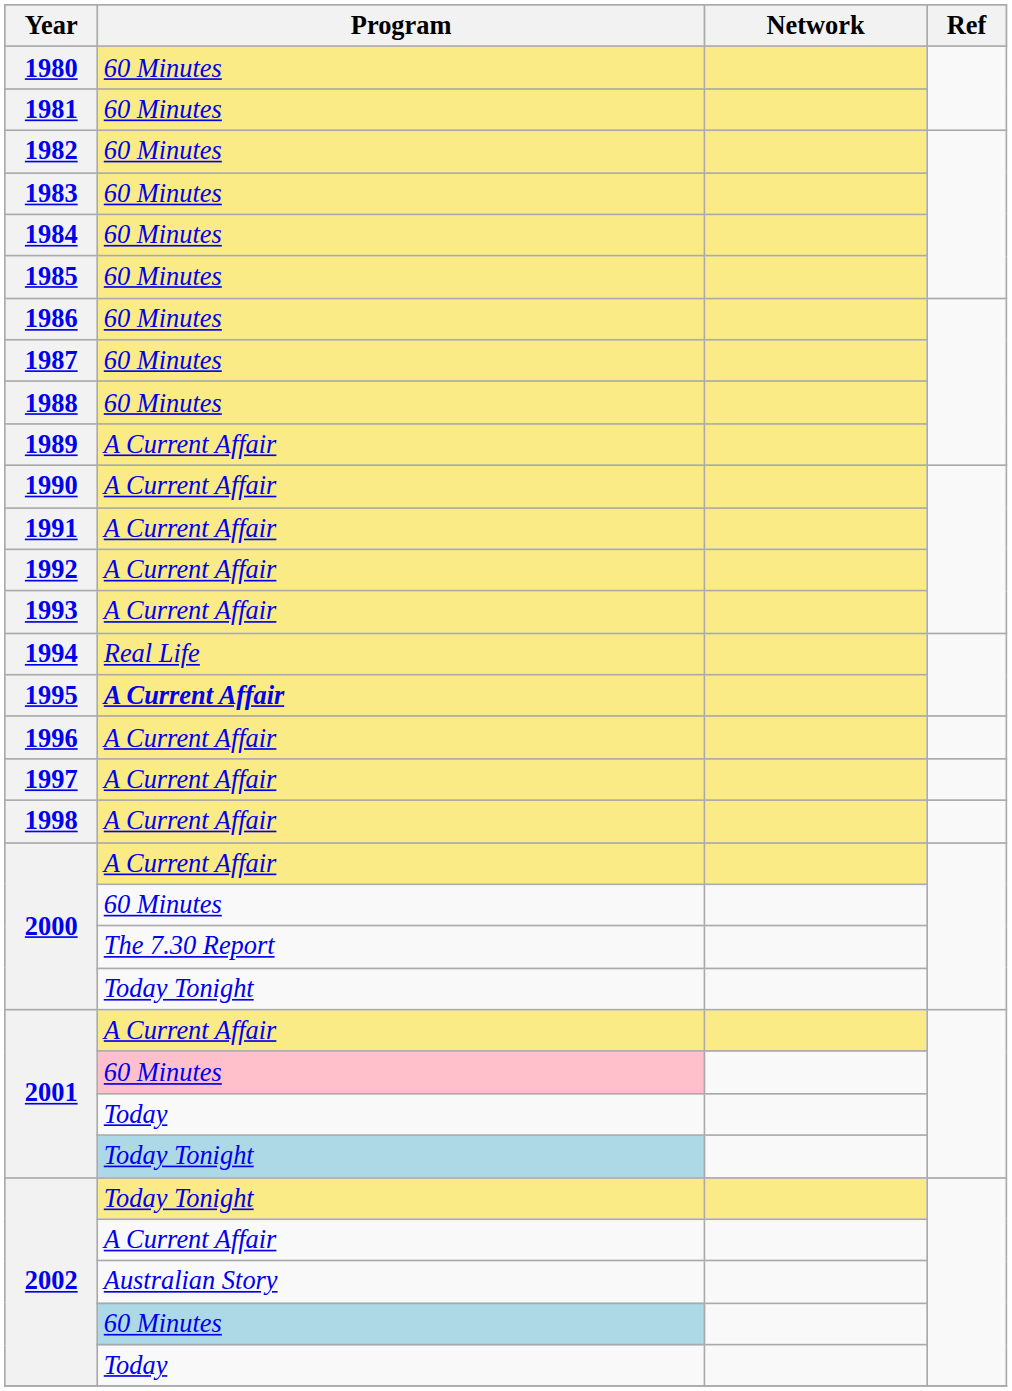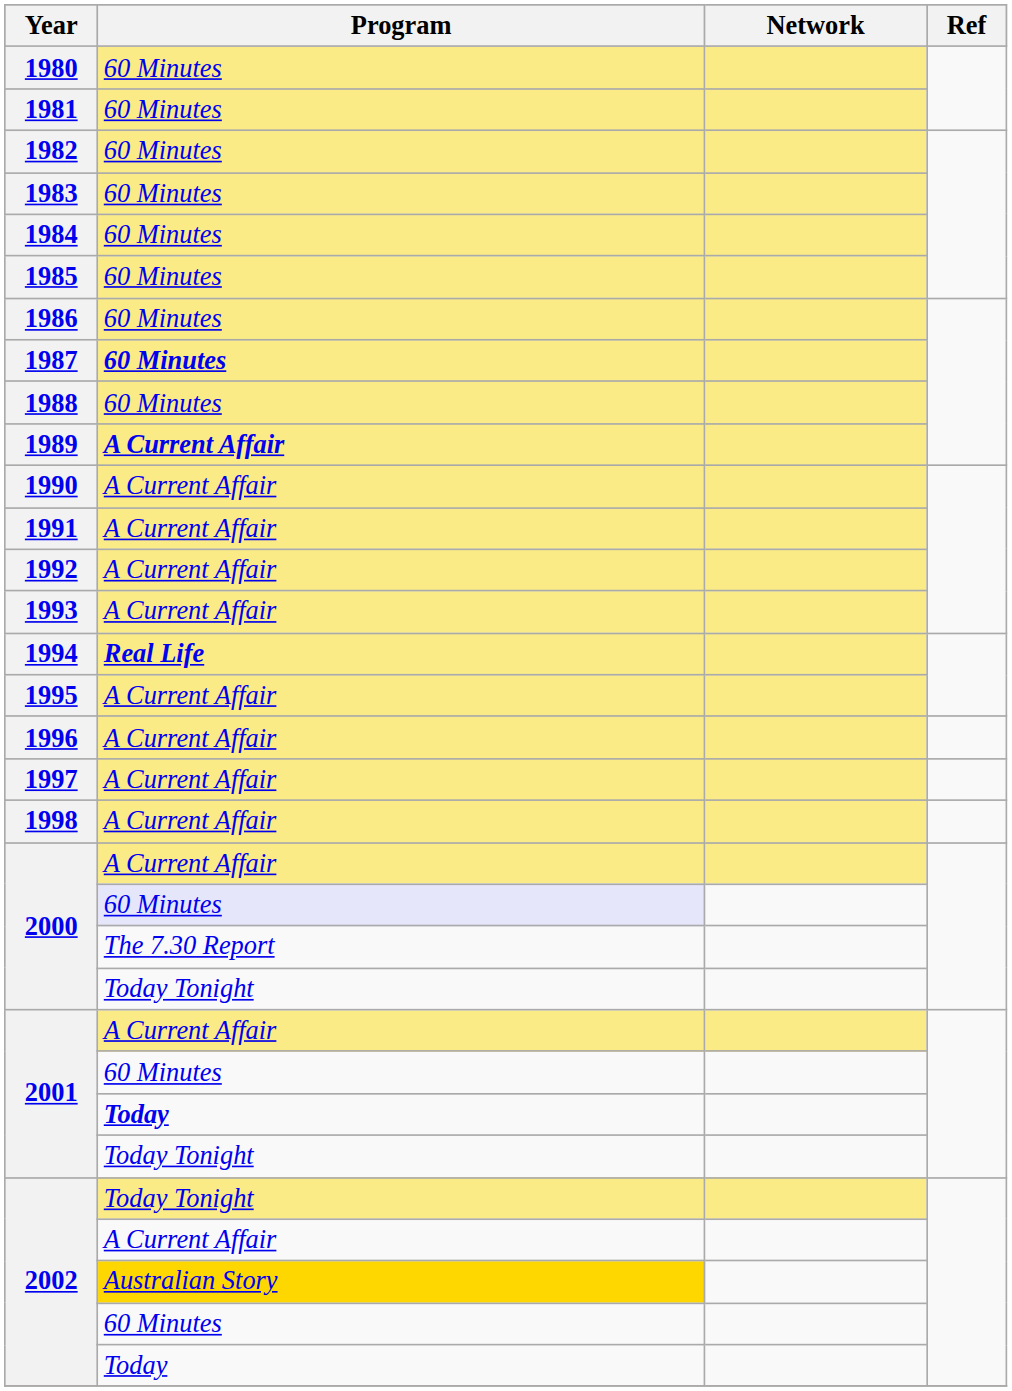(163, 360) normal -> (165, 360) bold
(190, 444) normal -> (194, 444) bold
(152, 653) normal -> (154, 653) bold
(194, 695) bold -> (190, 695) normal
(163, 904) no background -> (163, 904) lavender background
(163, 1072) pink background -> (163, 1072) no background
(136, 1114) normal -> (136, 1114) bold
(179, 1155) lightblue background -> (179, 1155) no background
(191, 1281) no background -> (191, 1281) gold background
(163, 1323) lightblue background -> (163, 1323) no background
